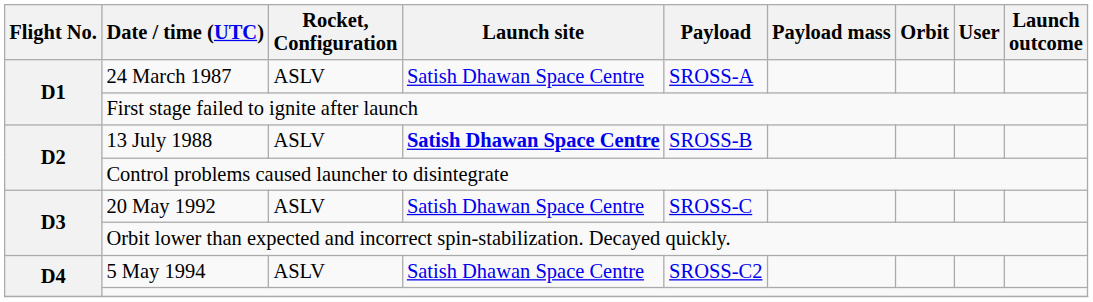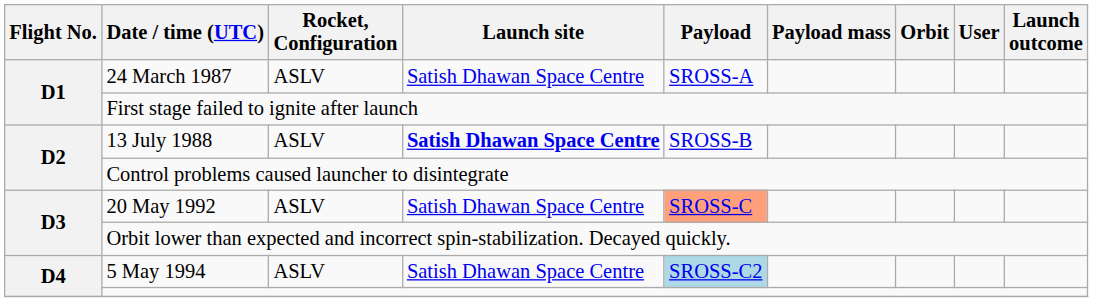(711, 206) no background -> (711, 206) lightsalmon background
(716, 271) no background -> (716, 271) lightblue background
